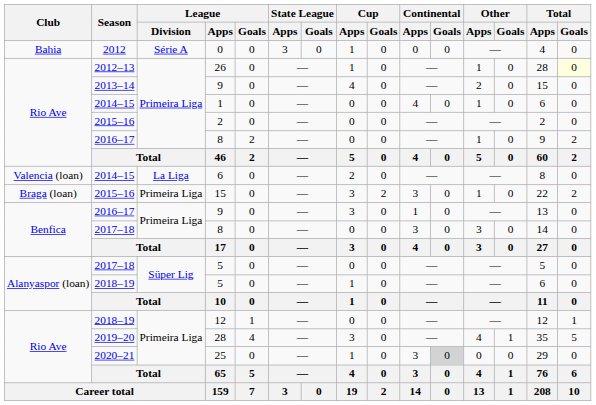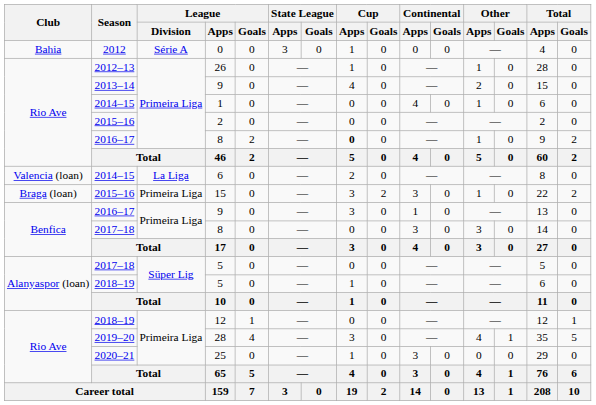(574, 67) lightyellow background -> (574, 67) no background
(352, 139) normal -> (352, 139) bold
(447, 355) lightgrey background -> (447, 355) no background
